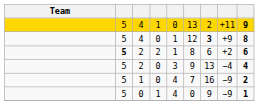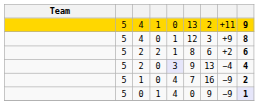(209, 39) bold -> (209, 39) normal
(124, 53) bold -> (124, 53) normal
(175, 66) no background -> (175, 66) lavender background
(246, 94) no background -> (246, 94) lavender background
